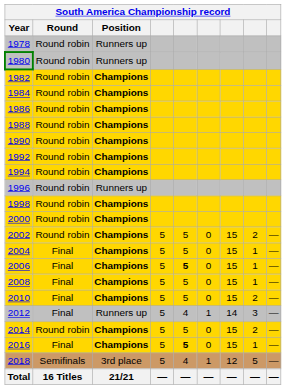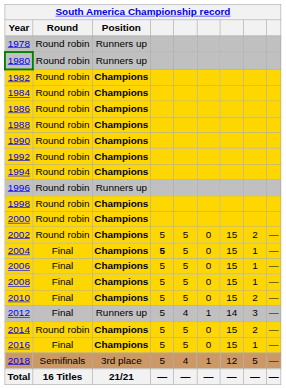(162, 250) normal -> (162, 250) bold
(185, 266) bold -> (185, 266) normal
(185, 345) bold -> (185, 345) normal
